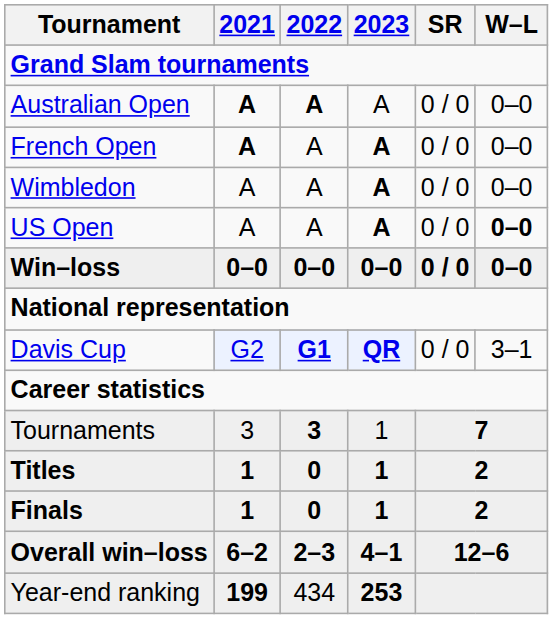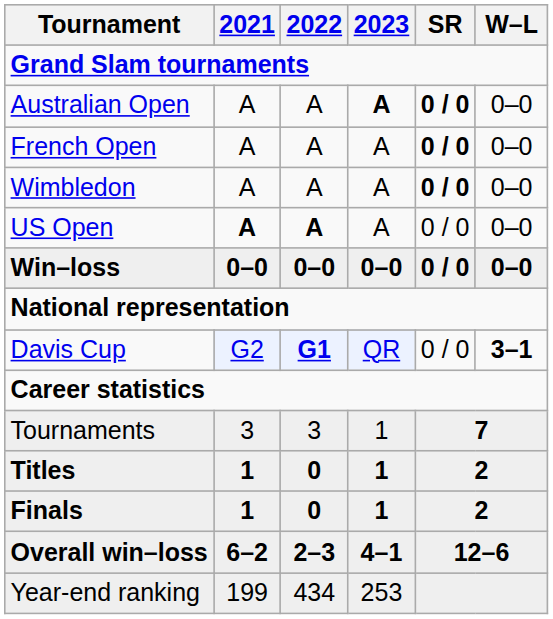(247, 105) bold -> (247, 105) normal
(314, 105) bold -> (314, 105) normal
(381, 105) normal -> (381, 105) bold
(445, 105) normal -> (445, 105) bold
(247, 145) bold -> (247, 145) normal
(381, 145) bold -> (381, 145) normal
(445, 145) normal -> (445, 145) bold
(381, 186) bold -> (381, 186) normal
(445, 186) normal -> (445, 186) bold
(247, 227) normal -> (247, 227) bold
(314, 227) normal -> (314, 227) bold
(381, 227) bold -> (381, 227) normal
(512, 227) bold -> (512, 227) normal
(381, 348) bold -> (381, 348) normal
(512, 348) normal -> (512, 348) bold
(314, 429) bold -> (314, 429) normal
(247, 592) bold -> (247, 592) normal
(381, 592) bold -> (381, 592) normal
